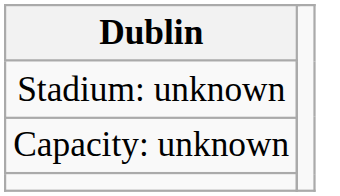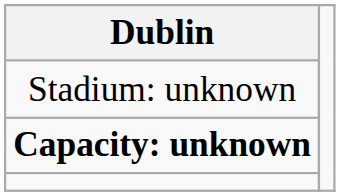(151, 144) normal -> (162, 144) bold
